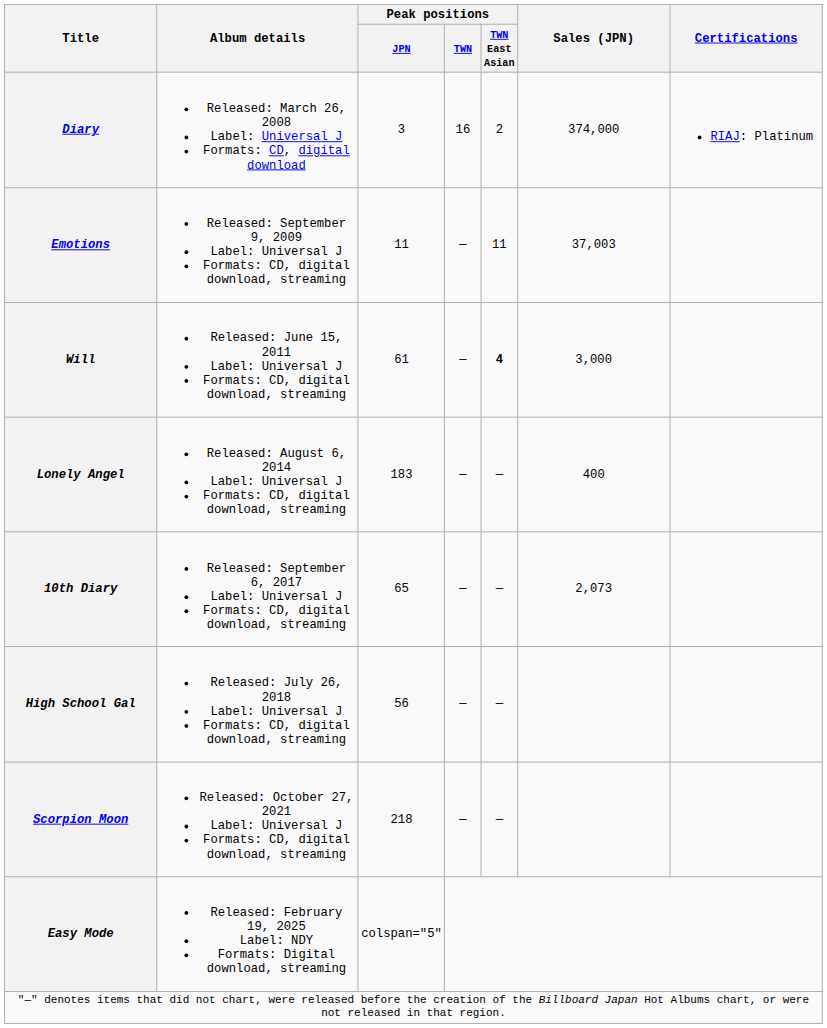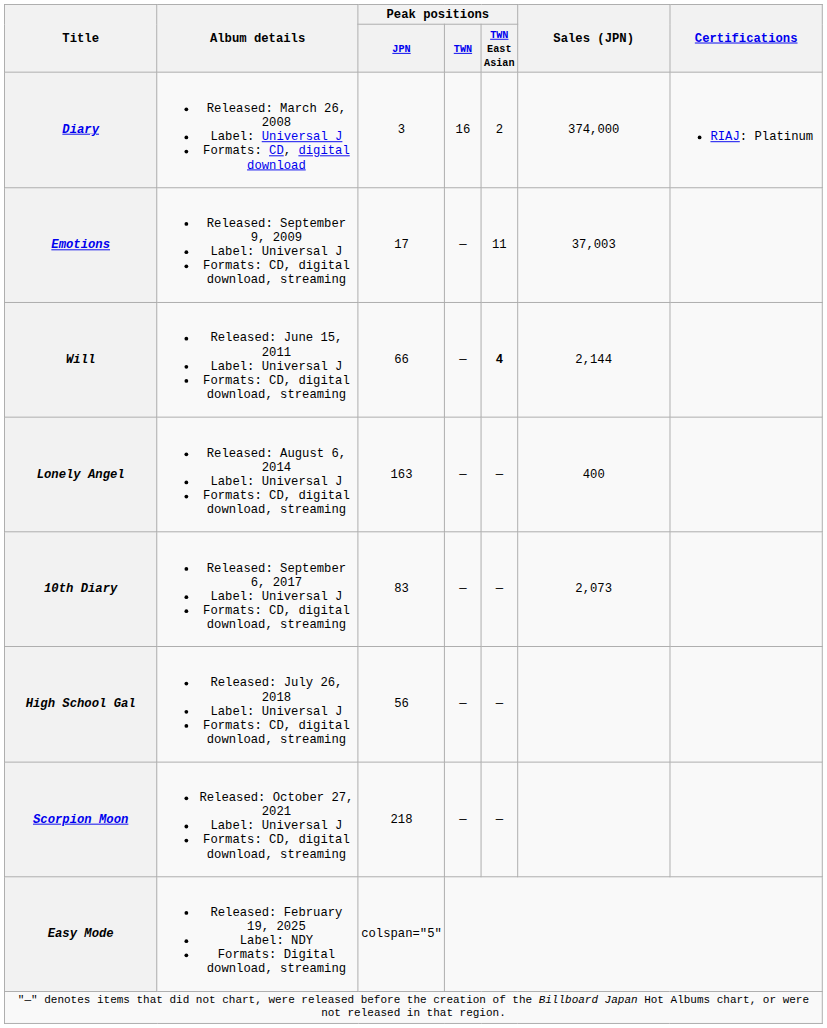(402, 245) 11 -> (402, 245) 17
(402, 360) 61 -> (402, 360) 66
(594, 360) 3,000 -> (594, 360) 2,144
(402, 474) 183 -> (402, 474) 163
(402, 589) 65 -> (402, 589) 83
